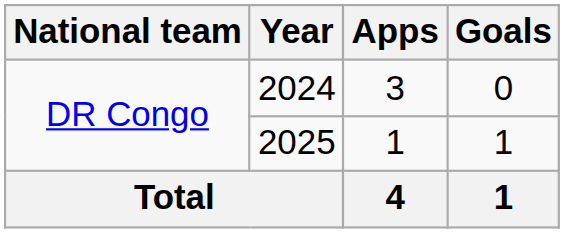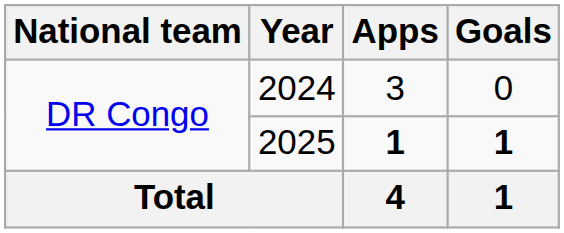(395, 142) normal -> (395, 142) bold
(503, 142) normal -> (503, 142) bold
